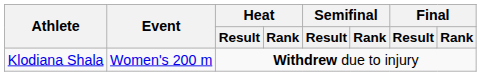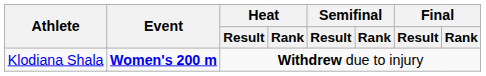(161, 59) normal -> (163, 59) bold
